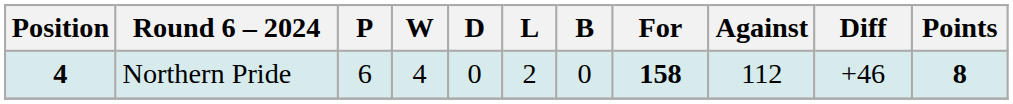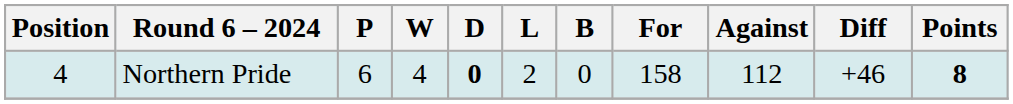(60, 74) bold -> (60, 74) normal
(475, 74) normal -> (475, 74) bold
(660, 74) bold -> (660, 74) normal
